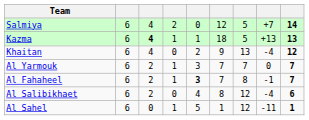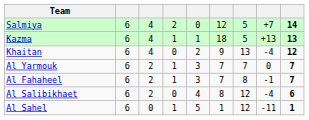(151, 39) bold -> (151, 39) normal
(198, 80) bold -> (198, 80) normal
